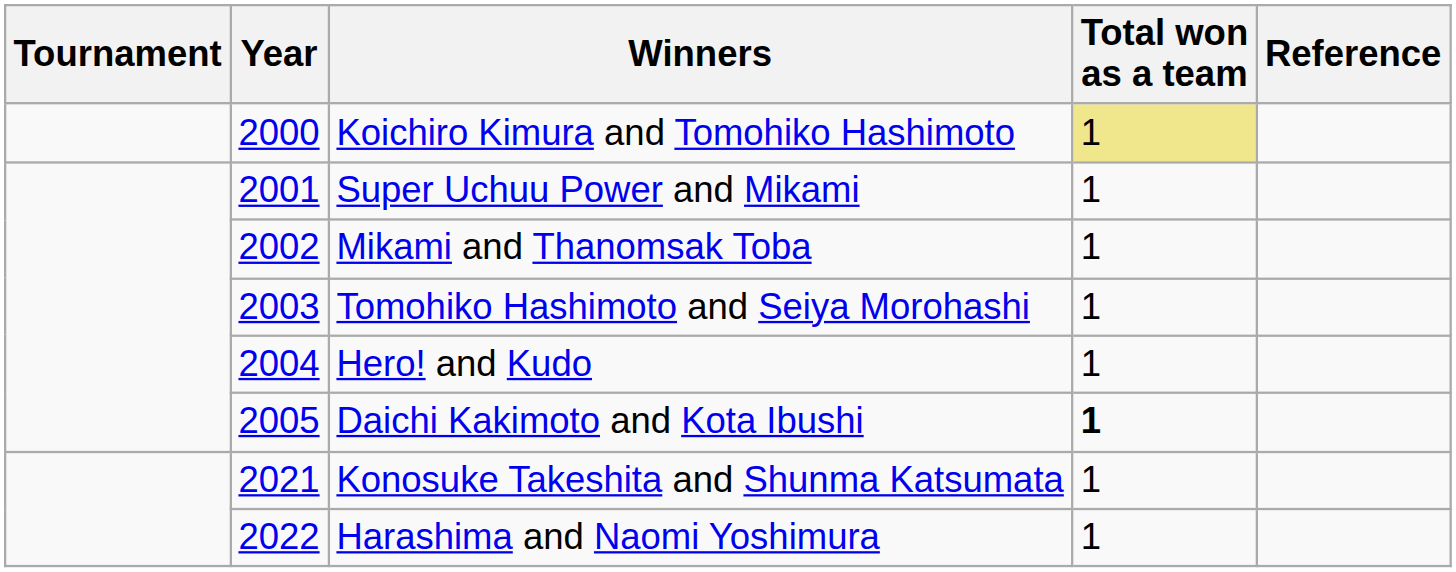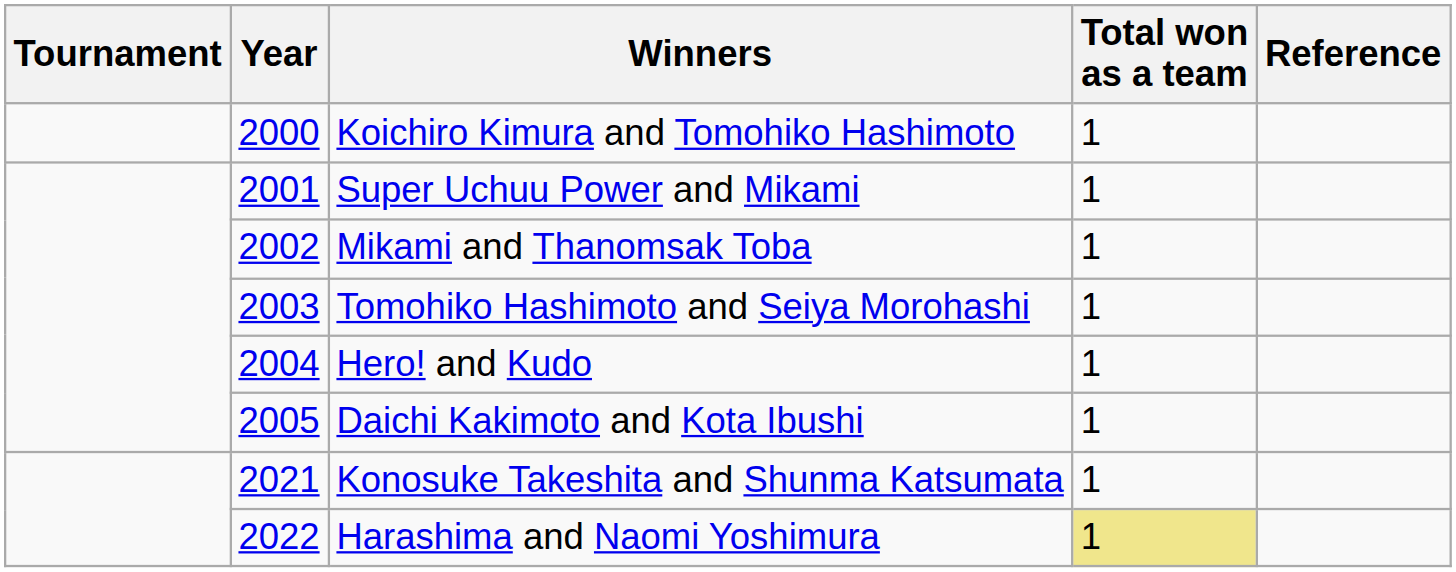(1091, 132) khaki background -> (1091, 132) no background
(1091, 421) bold -> (1091, 421) normal
(1091, 537) no background -> (1091, 537) khaki background
